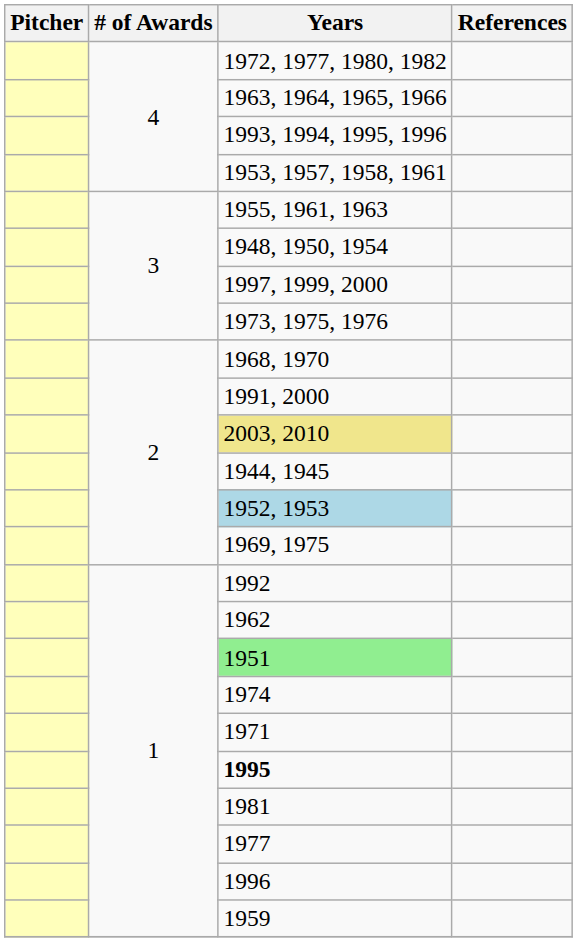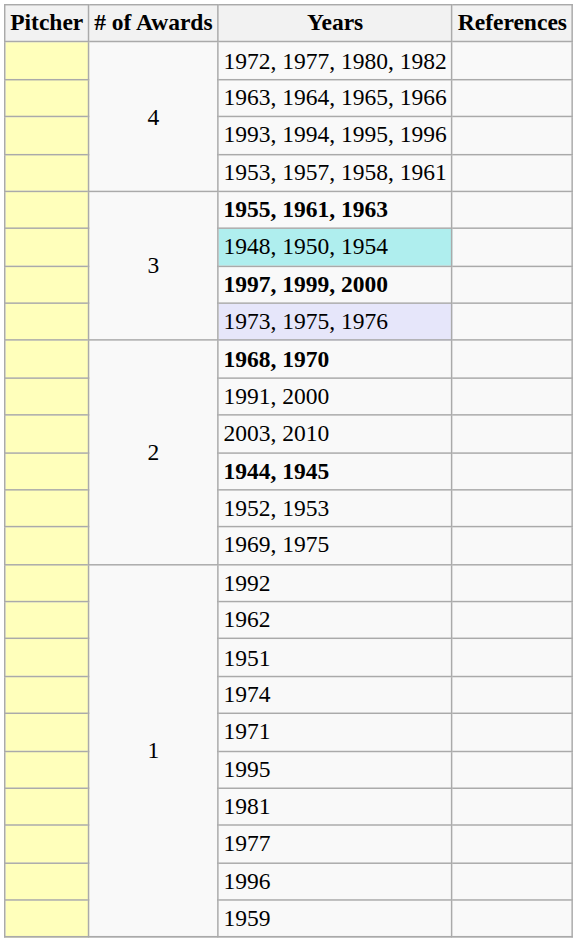(306, 209) normal -> (306, 209) bold
(306, 246) no background -> (306, 246) paleturquoise background
(306, 284) normal -> (306, 284) bold
(306, 321) no background -> (306, 321) lavender background
(276, 358) normal -> (276, 358) bold
(276, 433) khaki background -> (276, 433) no background
(276, 470) normal -> (276, 470) bold
(276, 508) lightblue background -> (276, 508) no background
(247, 657) lightgreen background -> (247, 657) no background
(247, 769) bold -> (247, 769) normal
